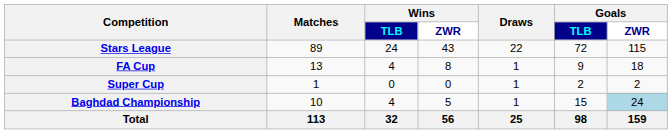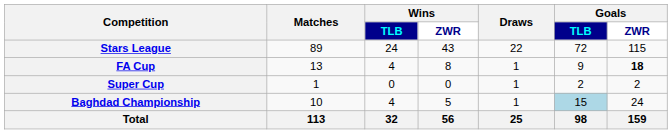(637, 66) normal -> (637, 66) bold
(581, 102) no background -> (581, 102) lightblue background
(637, 102) lightblue background -> (637, 102) no background
